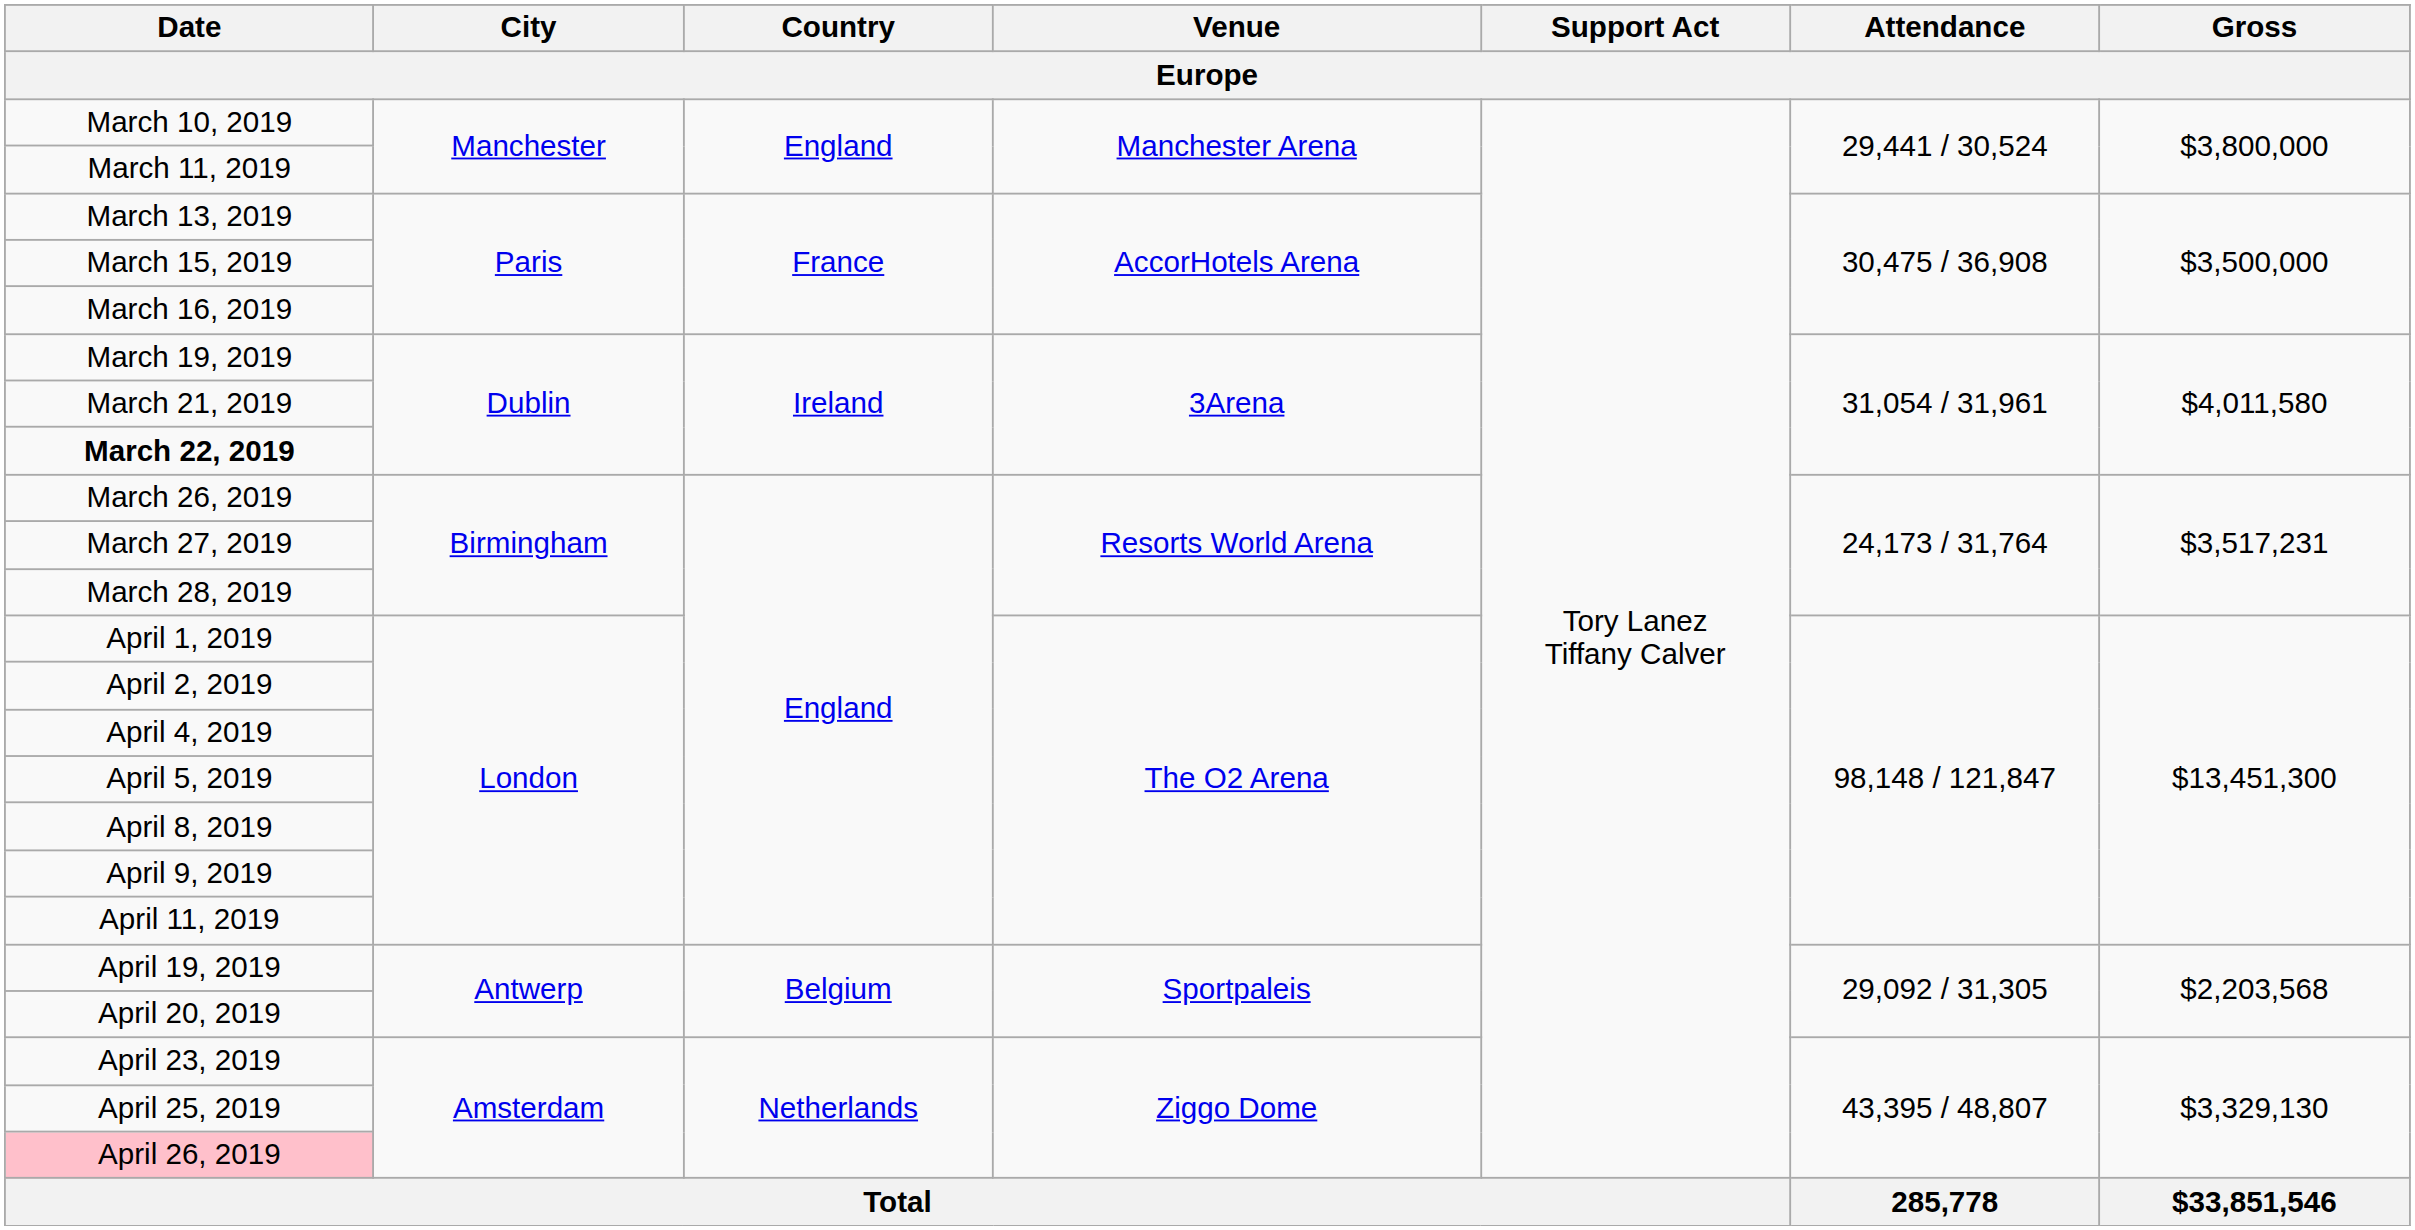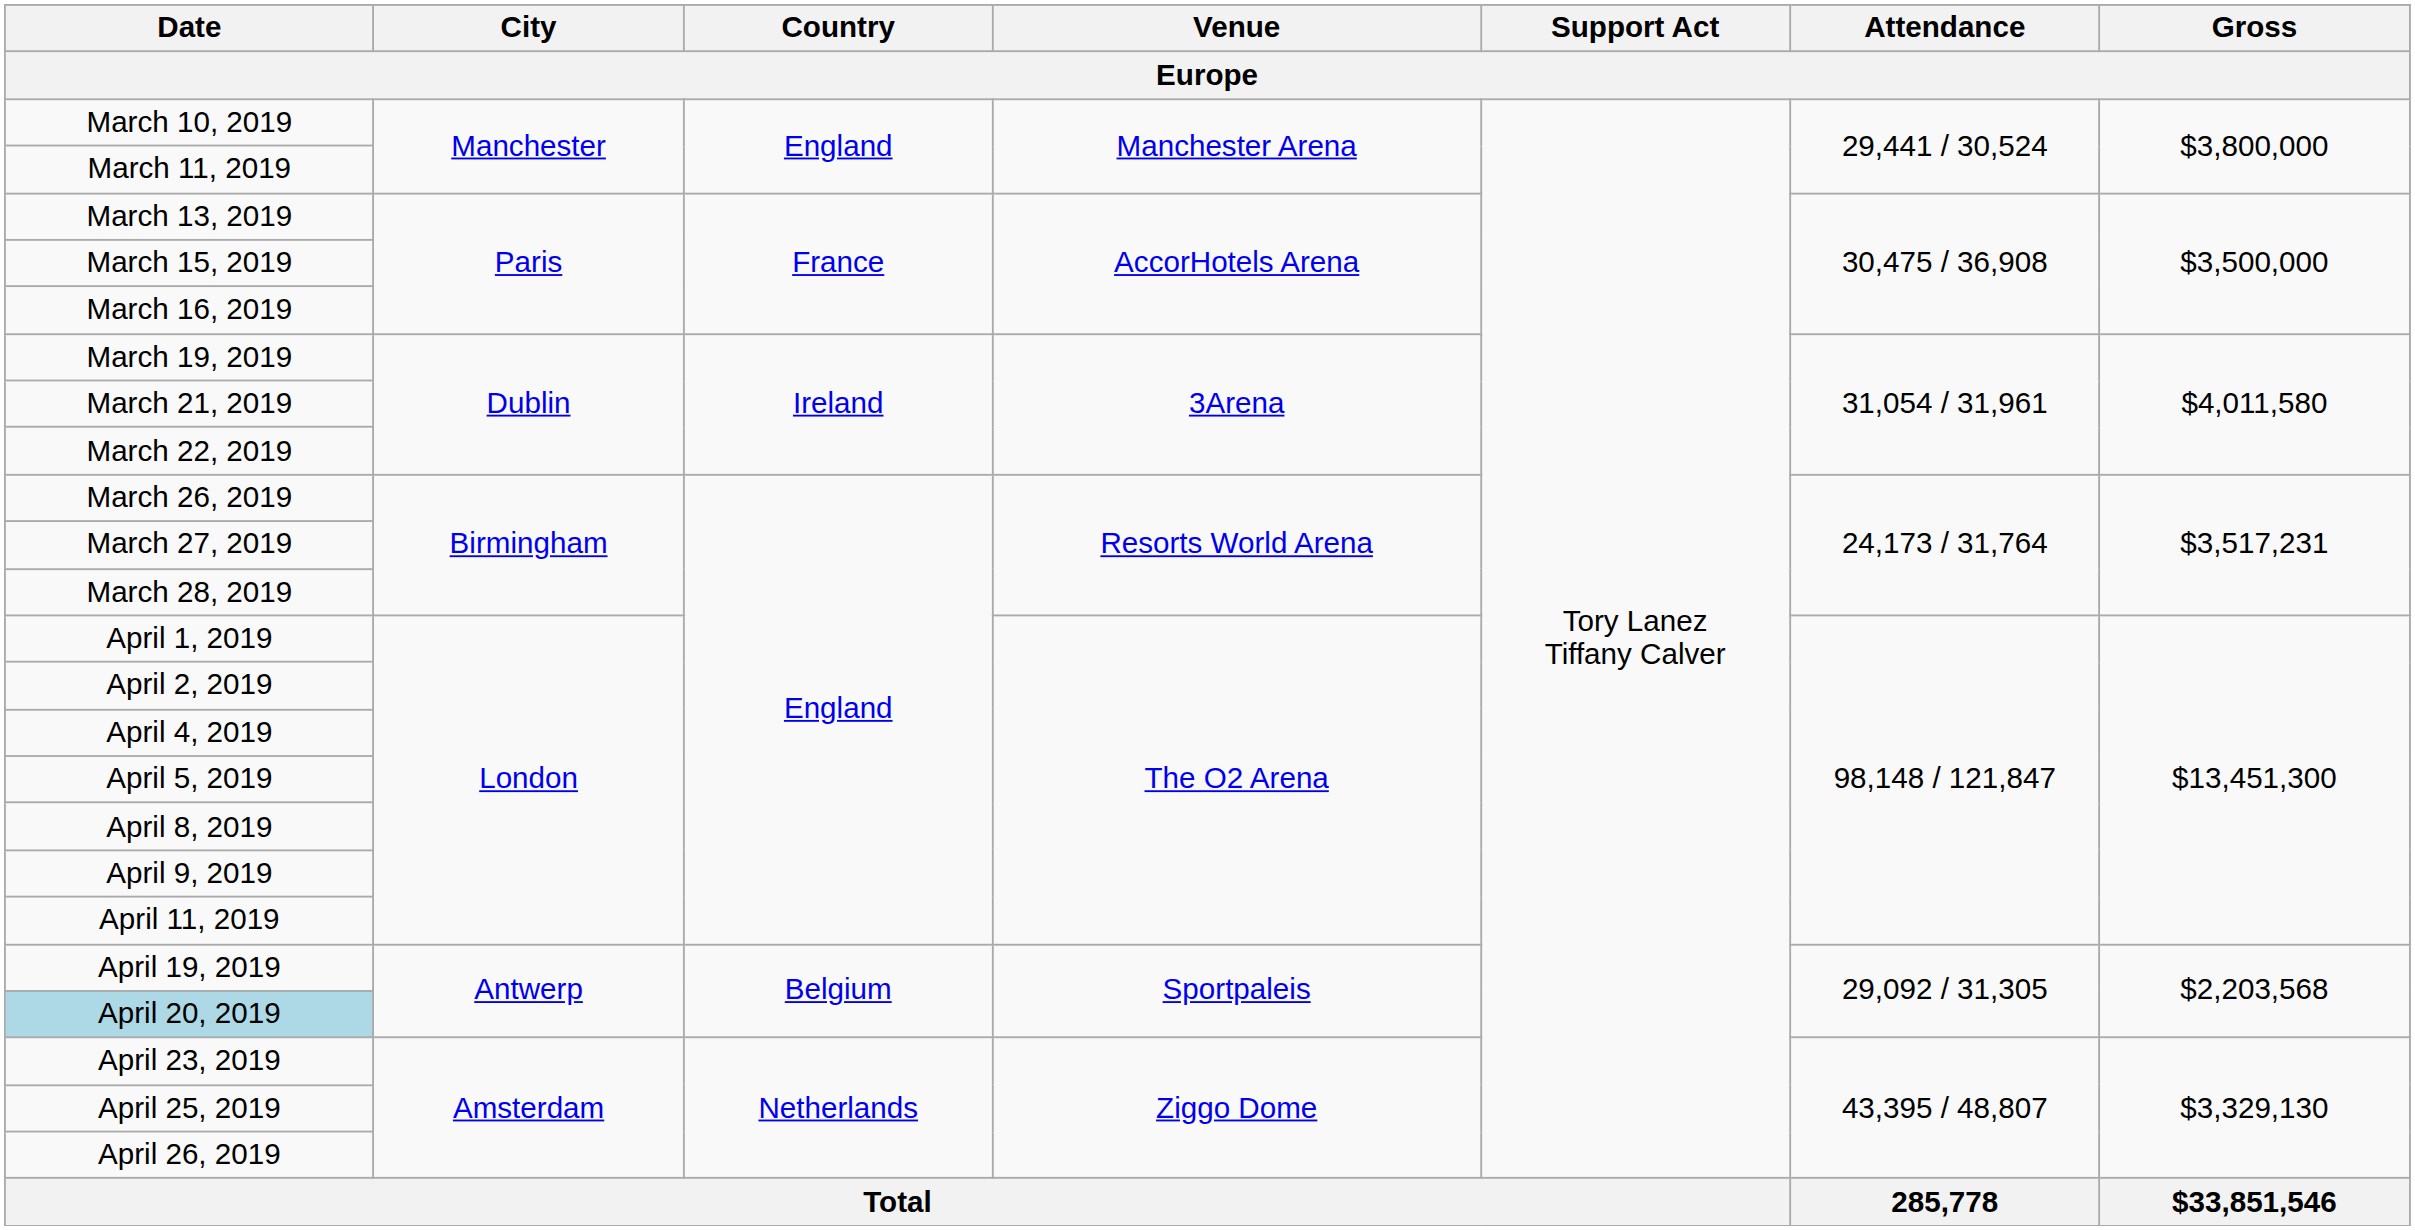(189, 450) bold -> (189, 450) normal
(189, 1013) no background -> (189, 1013) lightblue background
(189, 1154) pink background -> (189, 1154) no background
